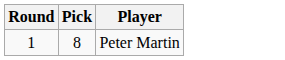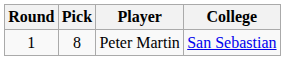+ column: (232, 17)
